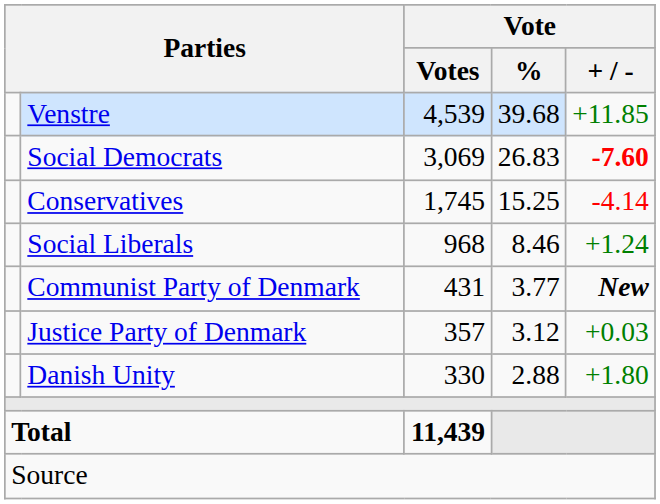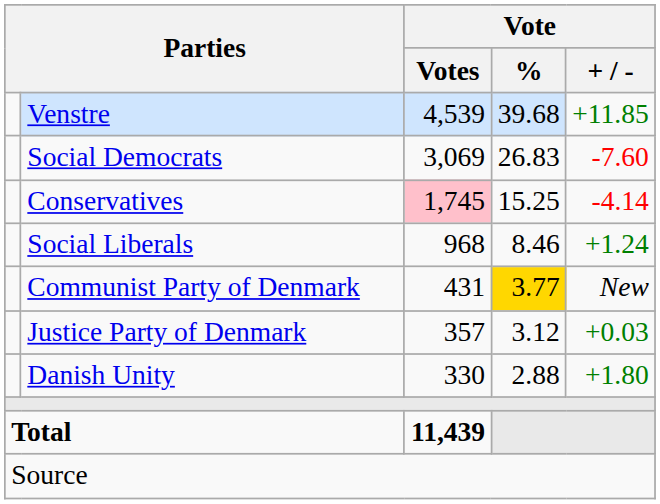(620, 157) bold -> (620, 157) normal
(454, 200) no background -> (454, 200) pink background
(536, 288) no background -> (536, 288) gold background
(624, 288) bold -> (624, 288) normal
